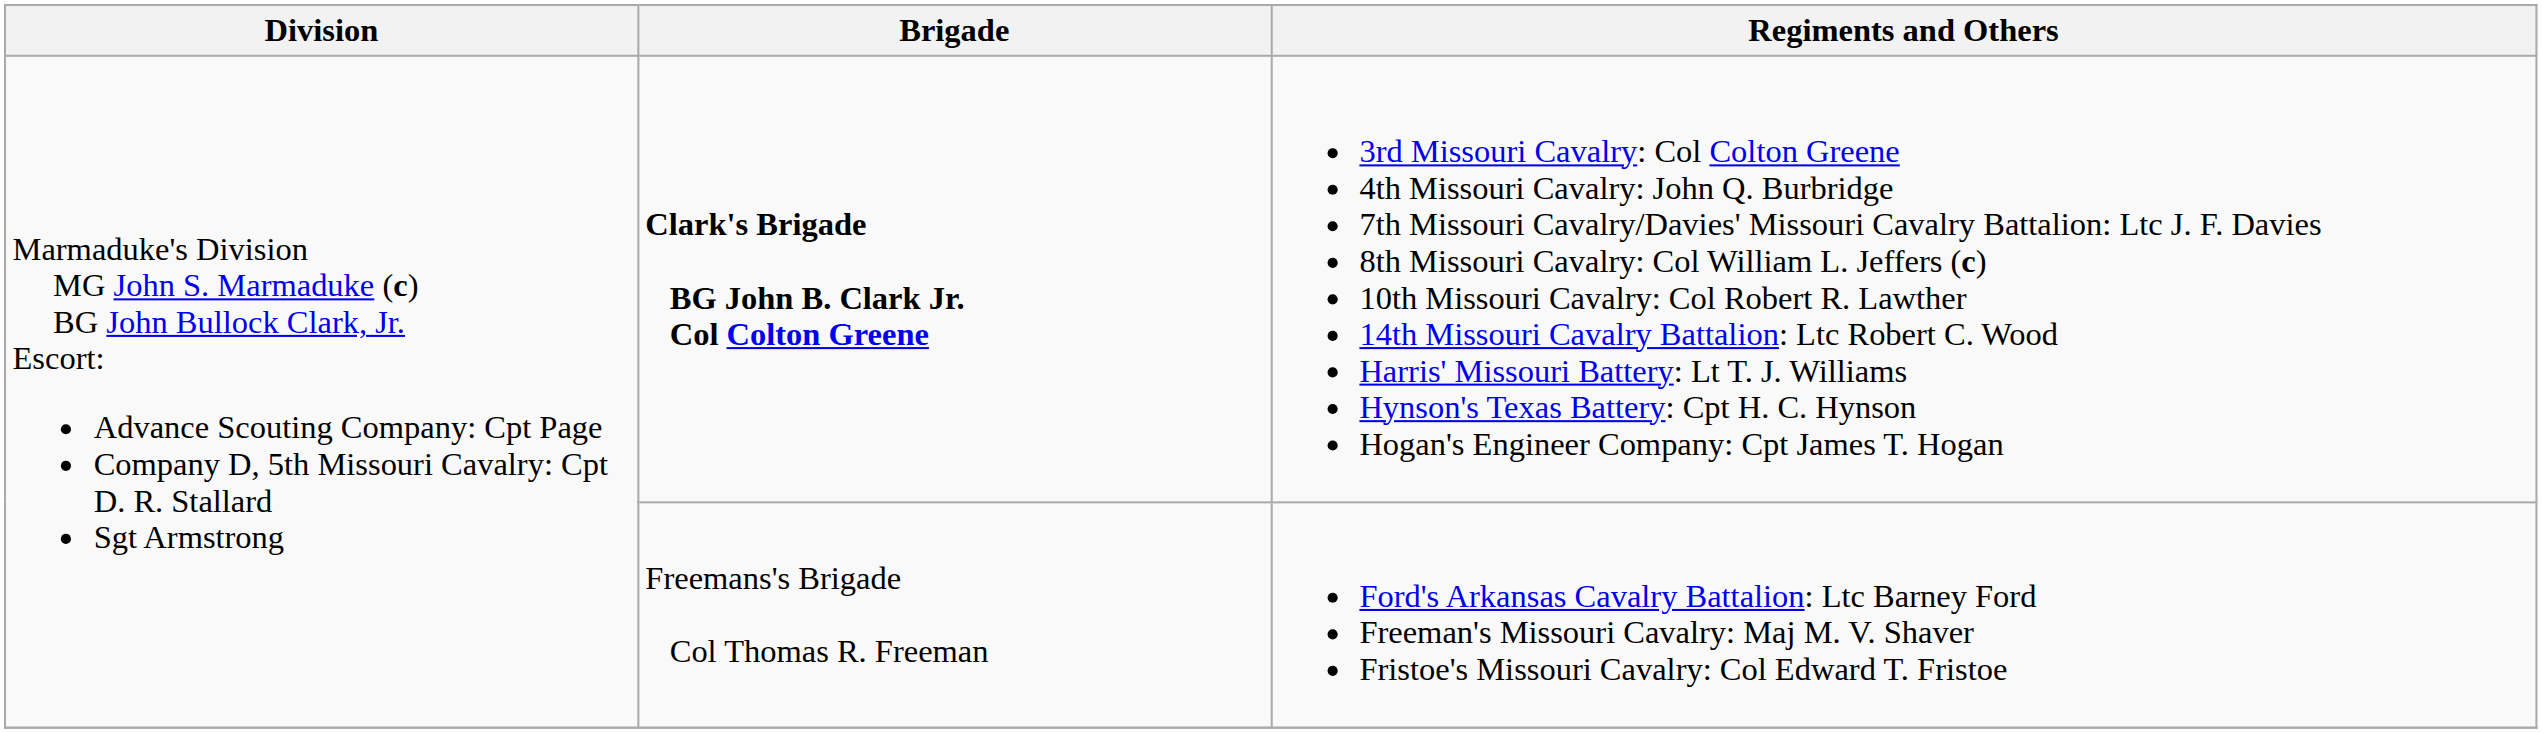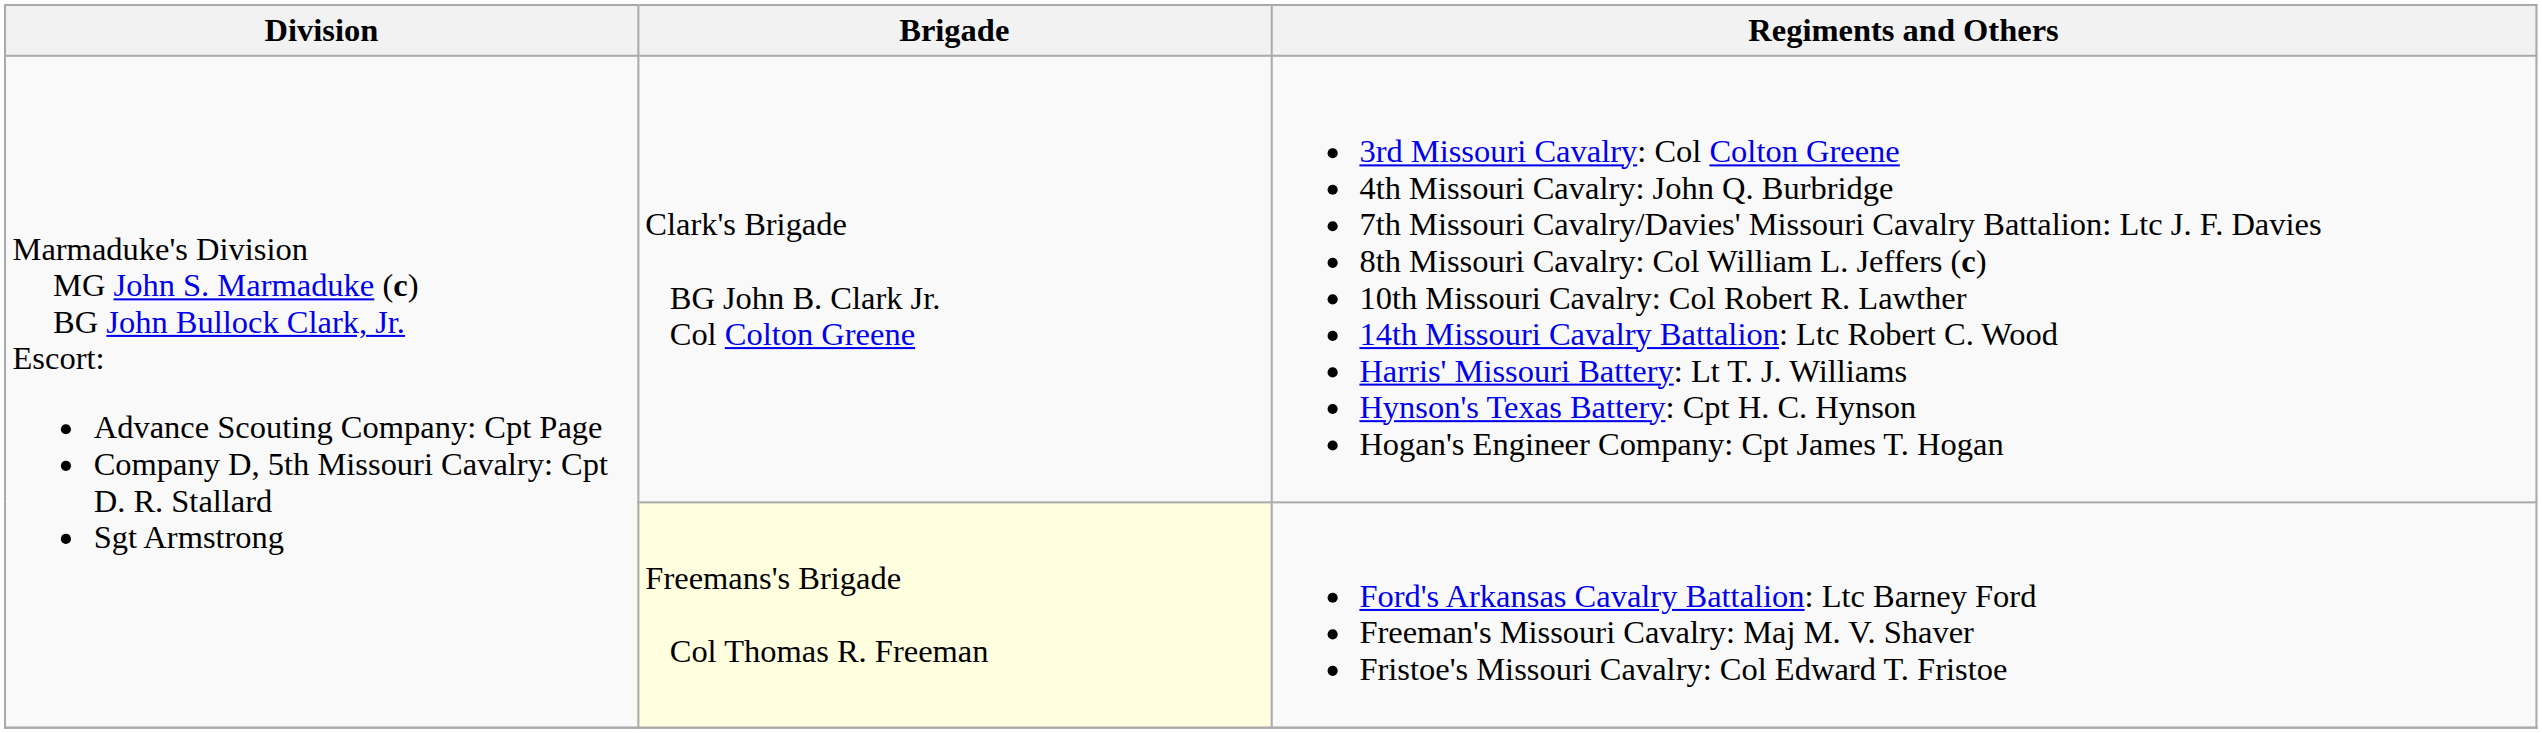(805, 278) bold -> (793, 278) normal
(817, 614) no background -> (817, 614) lightyellow background
